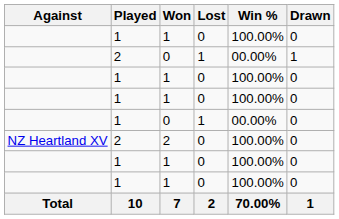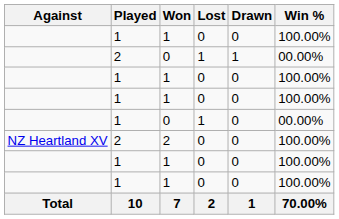columns swapped: (310, 15) <-> (258, 15)
